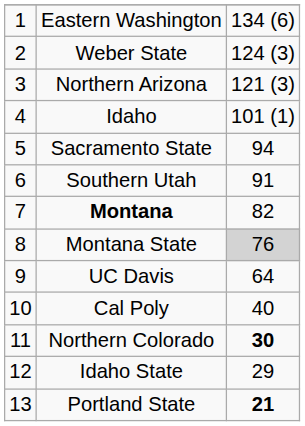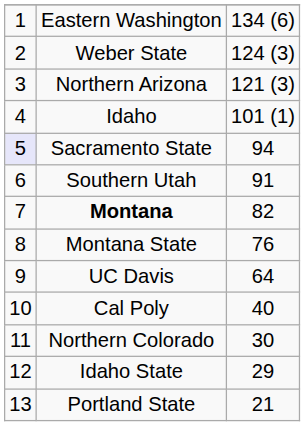(20, 148) no background -> (20, 148) lavender background
(263, 244) lightgrey background -> (263, 244) no background
(263, 340) bold -> (263, 340) normal
(263, 404) bold -> (263, 404) normal
